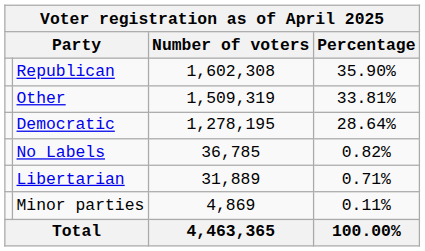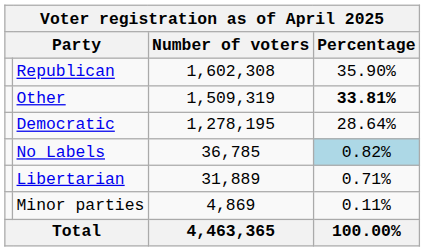(366, 99) normal -> (366, 99) bold
(366, 152) no background -> (366, 152) lightblue background
